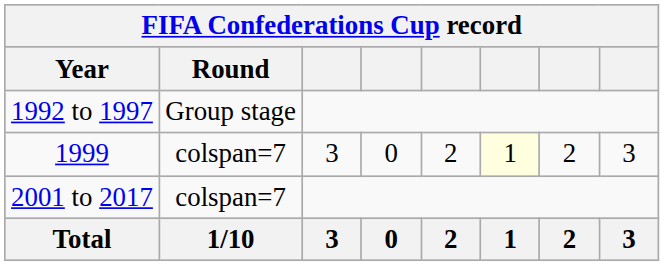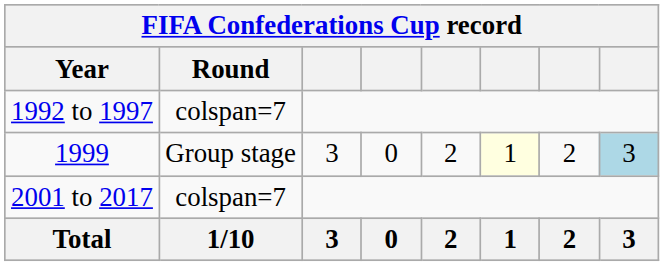(231, 111) Group stage -> (231, 111) colspan=7
(231, 153) colspan=7 -> (231, 153) Group stage
(629, 153) no background -> (629, 153) lightblue background
